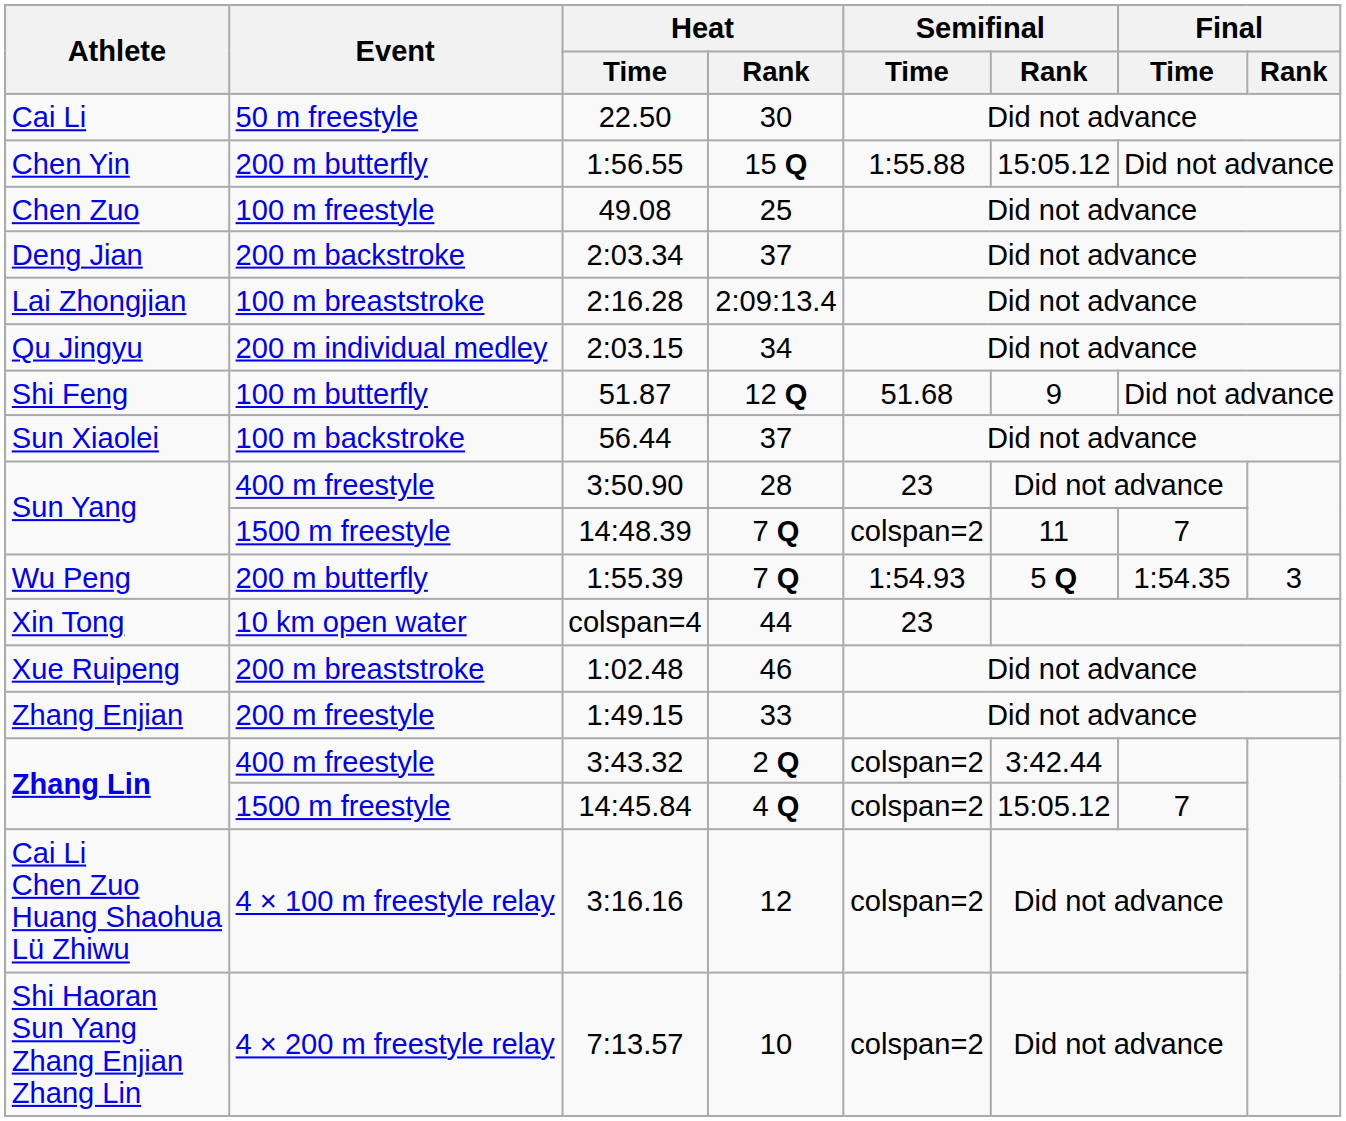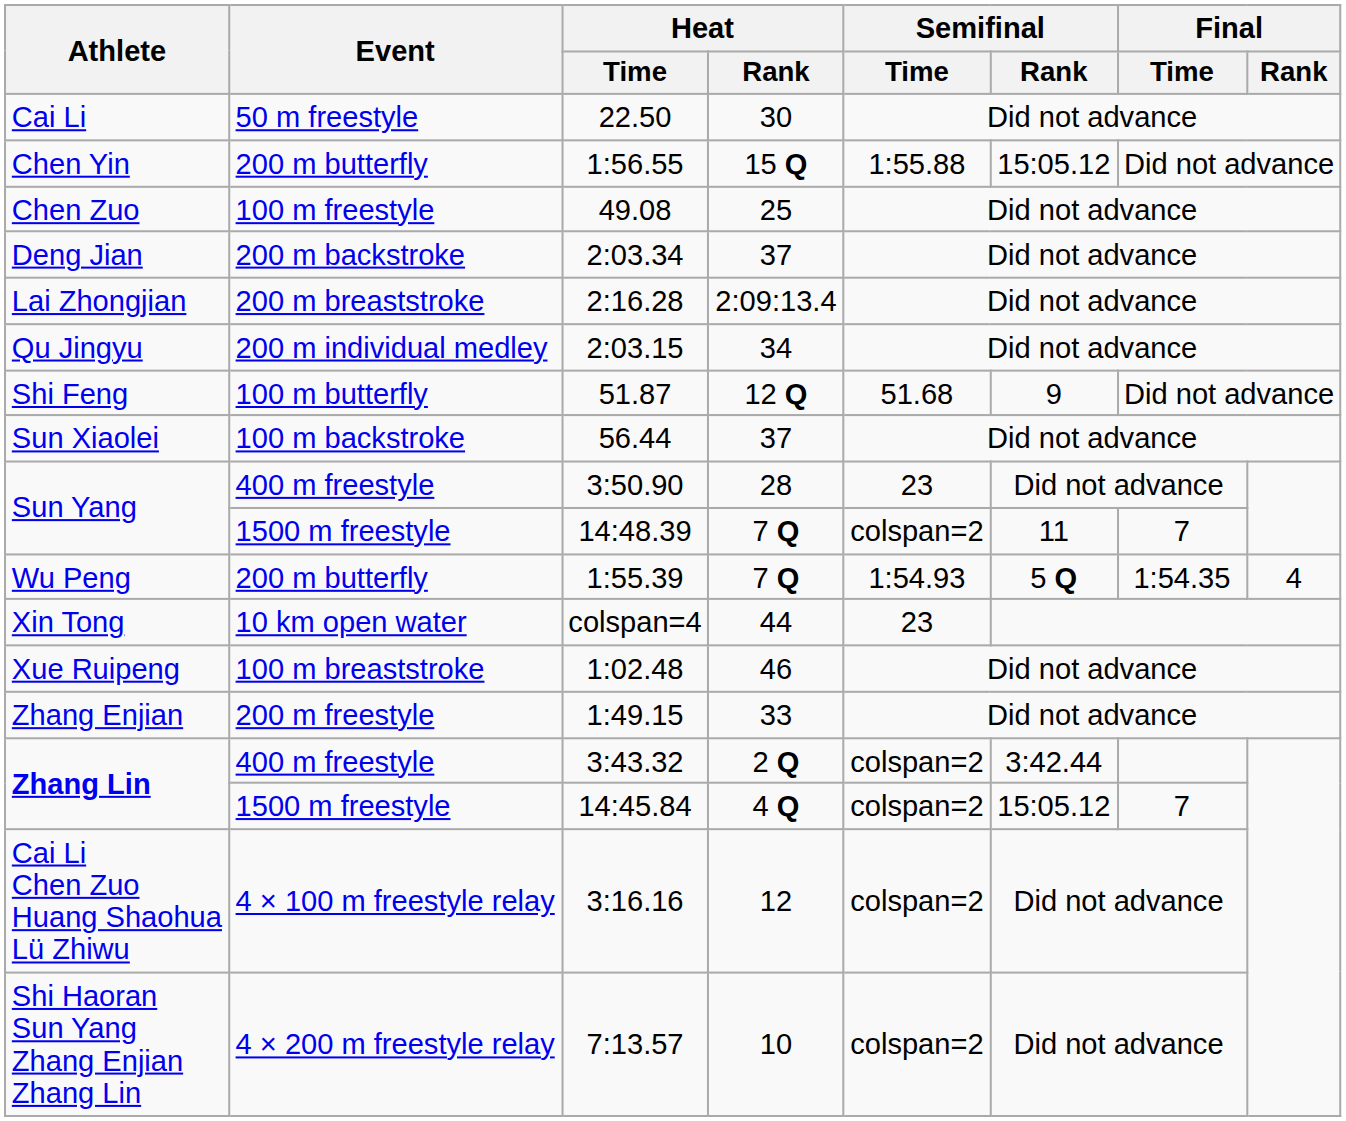(360, 302) 100 m breaststroke -> (360, 302) 200 m breaststroke
(1294, 577) 3 -> (1294, 577) 4
(360, 669) 200 m breaststroke -> (360, 669) 100 m breaststroke
